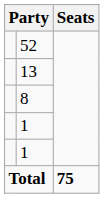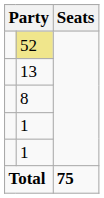(28, 44) no background -> (28, 44) khaki background
